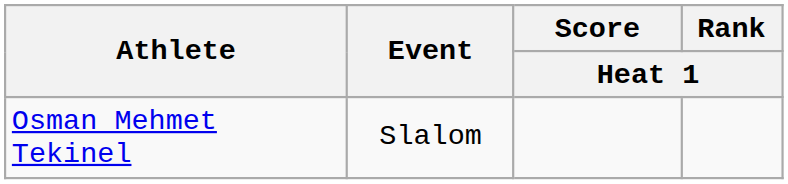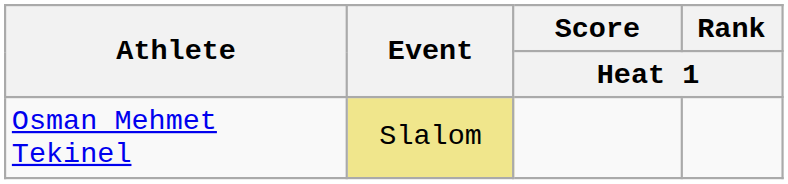(431, 138) no background -> (431, 138) khaki background
